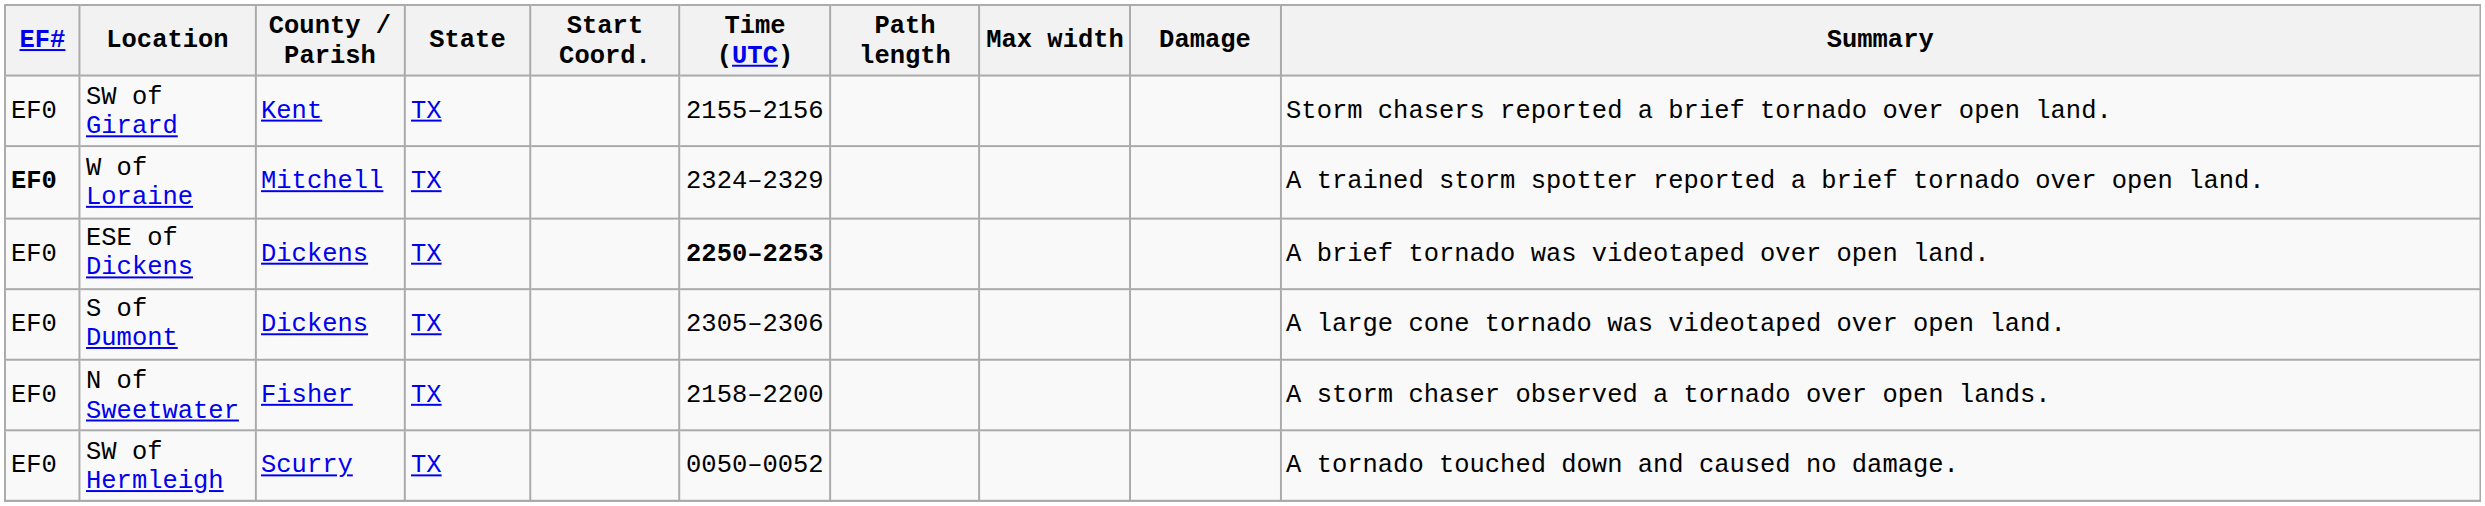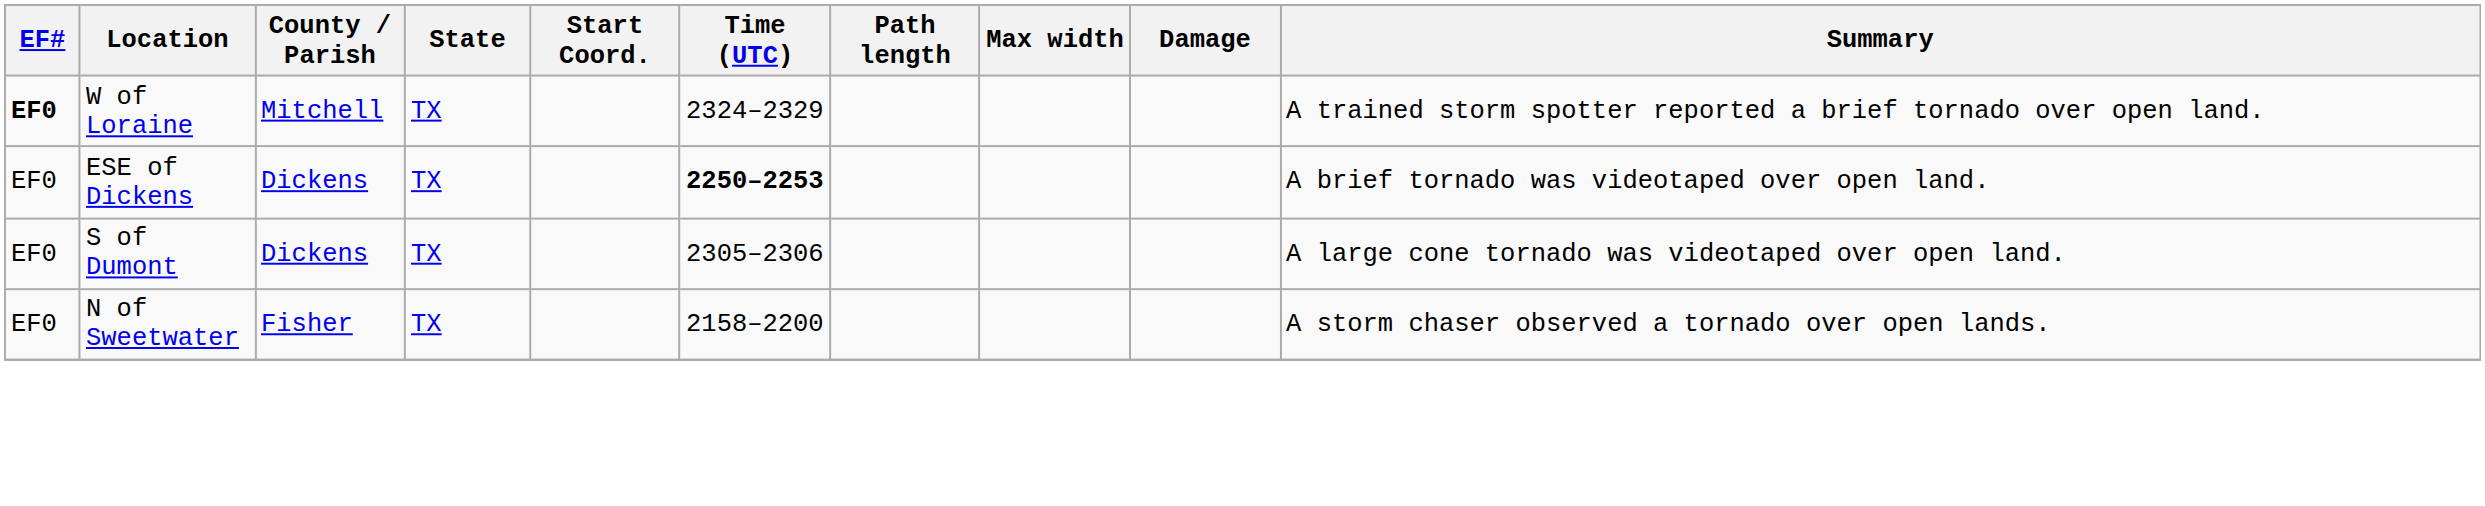- row: (132, 111)
- row: (155, 466)
